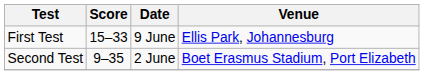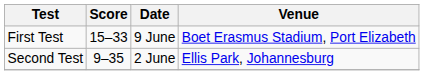(258, 37) Ellis Park, Johannesburg -> (299, 37) Boet Erasmus Stadium, Port Elizabeth
(299, 59) Boet Erasmus Stadium, Port Elizabeth -> (258, 59) Ellis Park, Johannesburg
